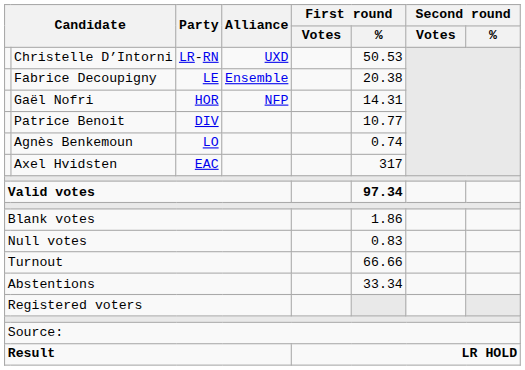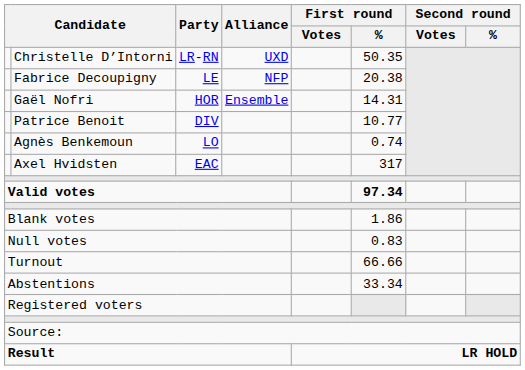(383, 58) 50.53 -> (383, 58) 50.35
(257, 80) Ensemble -> (276, 80) NFP
(276, 101) NFP -> (257, 101) Ensemble
